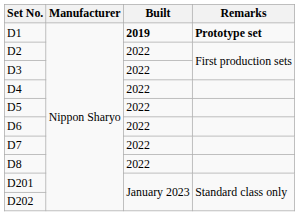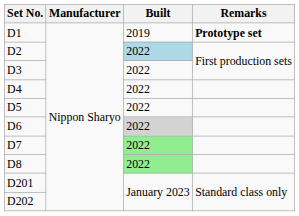(138, 32) bold -> (138, 32) normal
(138, 51) no background -> (138, 51) lightblue background
(138, 126) no background -> (138, 126) lightgrey background
(138, 145) no background -> (138, 145) lightgreen background
(138, 164) no background -> (138, 164) lightgreen background
